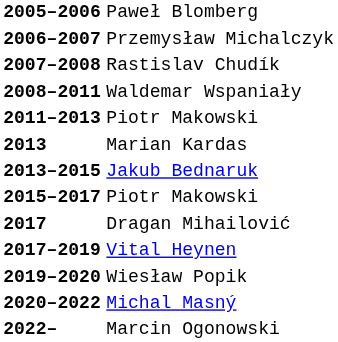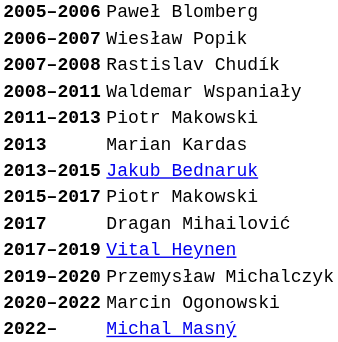(220, 39) Przemysław Michalczyk -> (177, 39) Wiesław Popik
(177, 277) Wiesław Popik -> (220, 277) Przemysław Michalczyk
(171, 303) Michal Masný -> (193, 303) Marcin Ogonowski
(193, 330) Marcin Ogonowski -> (171, 330) Michal Masný
